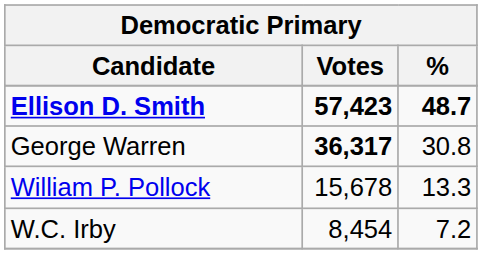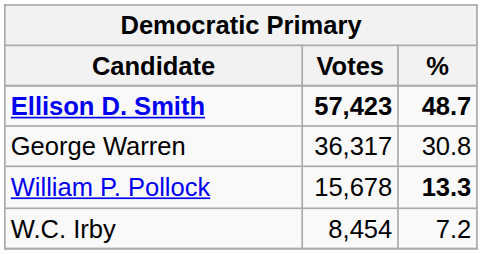(353, 147) bold -> (353, 147) normal
(446, 187) normal -> (446, 187) bold
